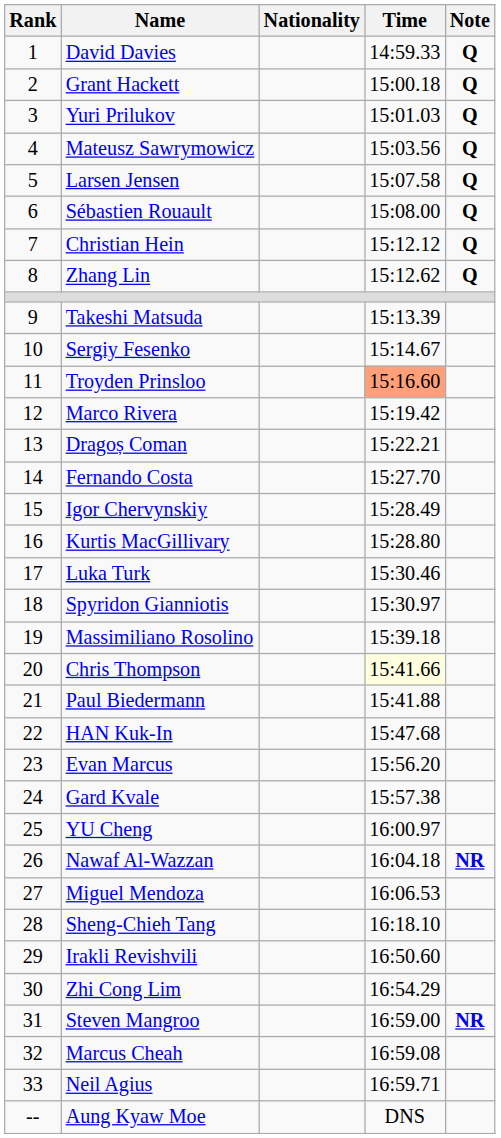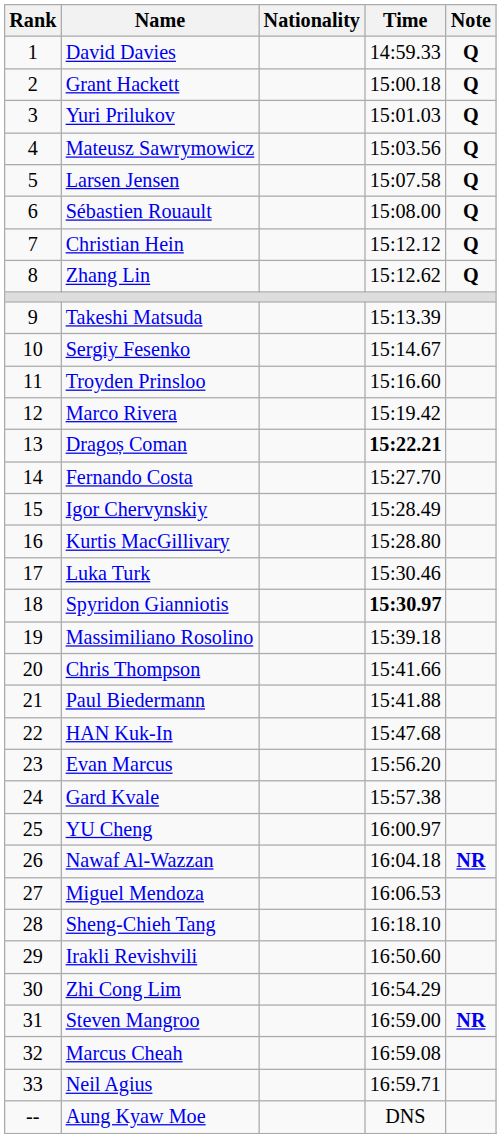(405, 381) lightsalmon background -> (405, 381) no background
(405, 445) normal -> (405, 445) bold
(405, 605) normal -> (405, 605) bold
(405, 669) lightyellow background -> (405, 669) no background
